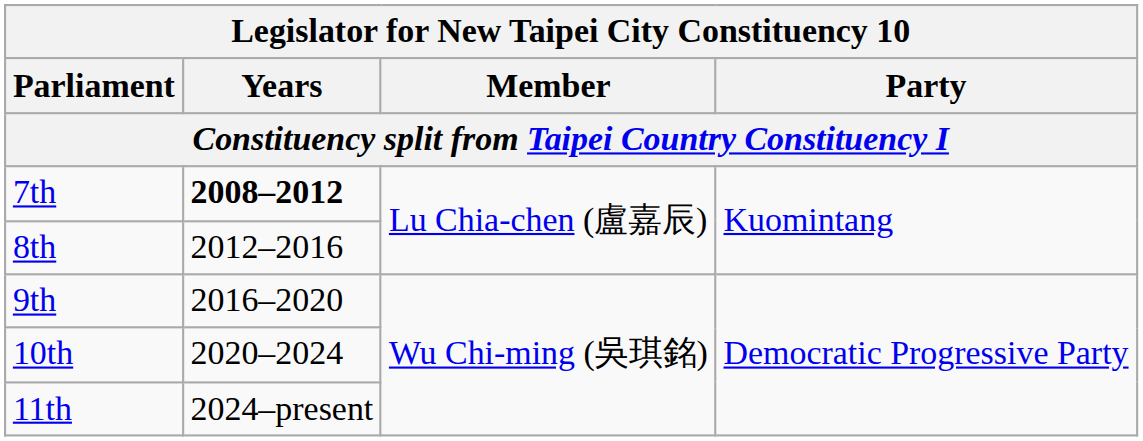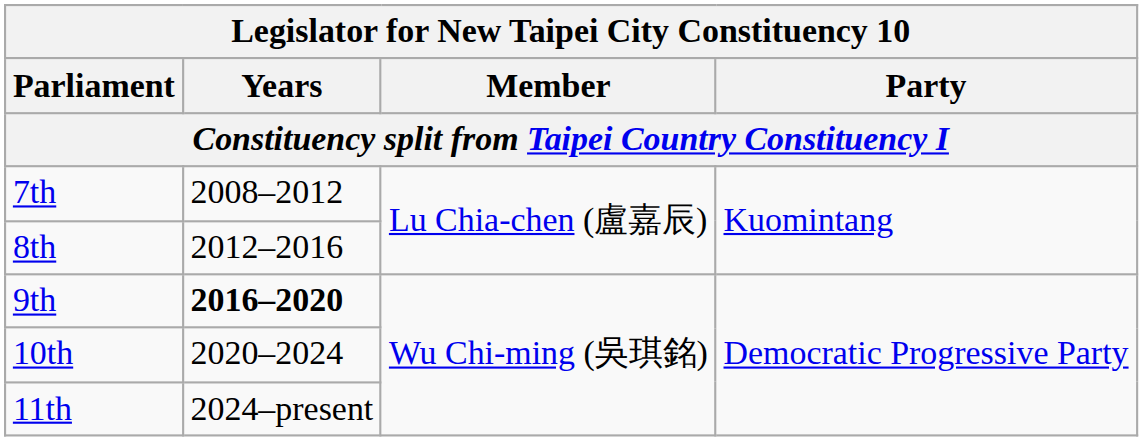(267, 192) bold -> (267, 192) normal
(267, 300) normal -> (267, 300) bold
